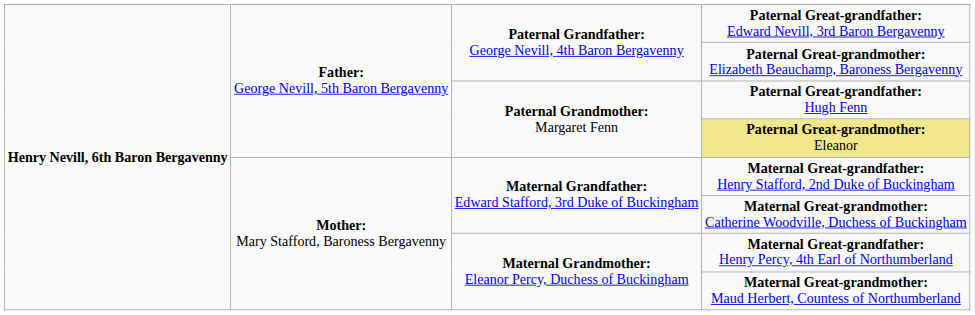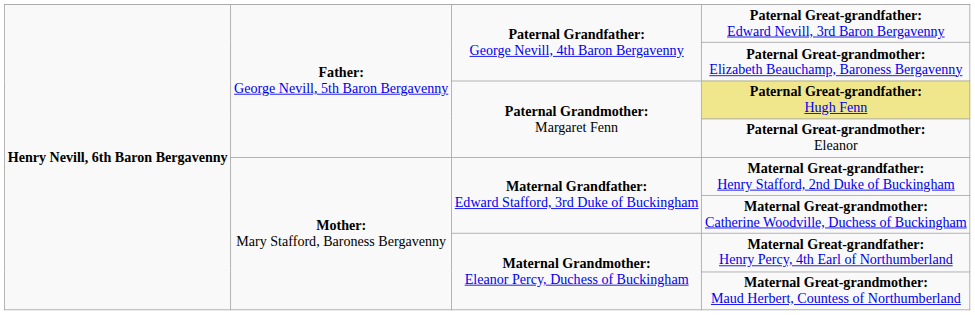(836, 99) no background -> (836, 99) khaki background
(836, 138) khaki background -> (836, 138) no background
